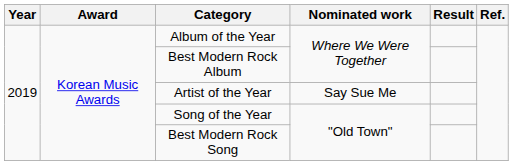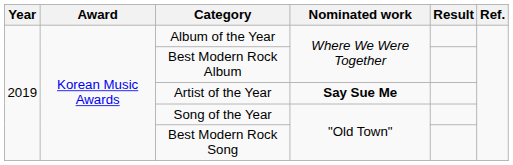(360, 93) normal -> (360, 93) bold
